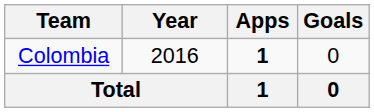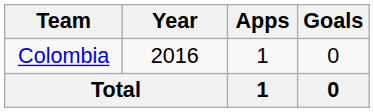(262, 55) bold -> (262, 55) normal
